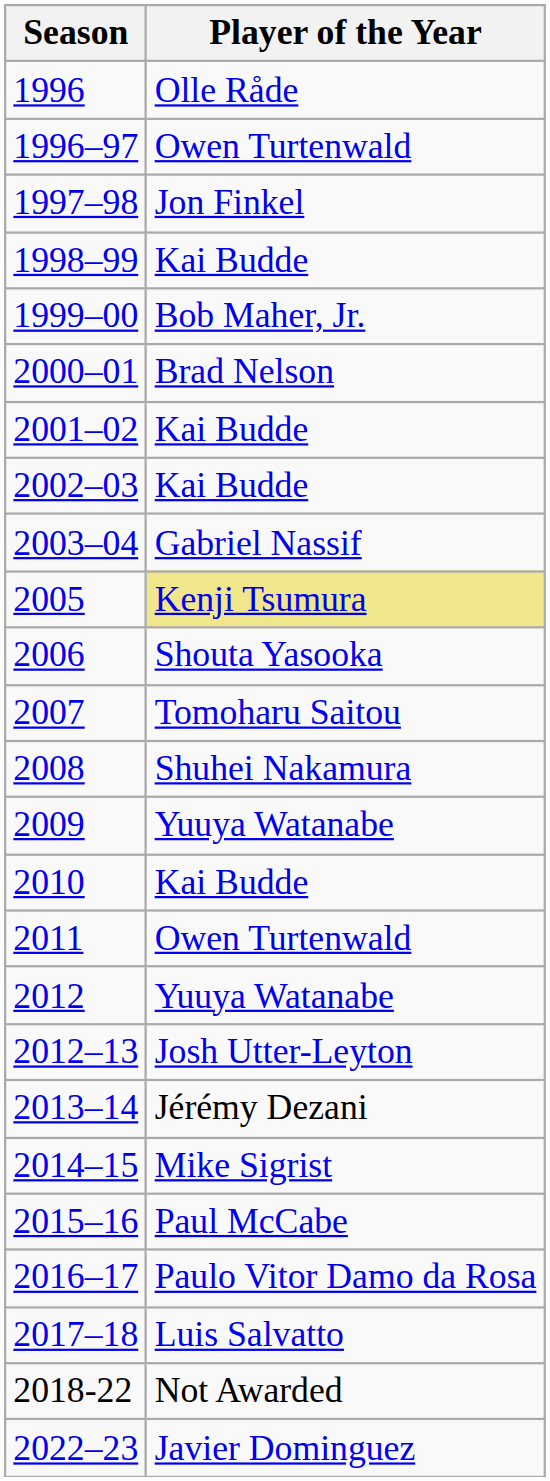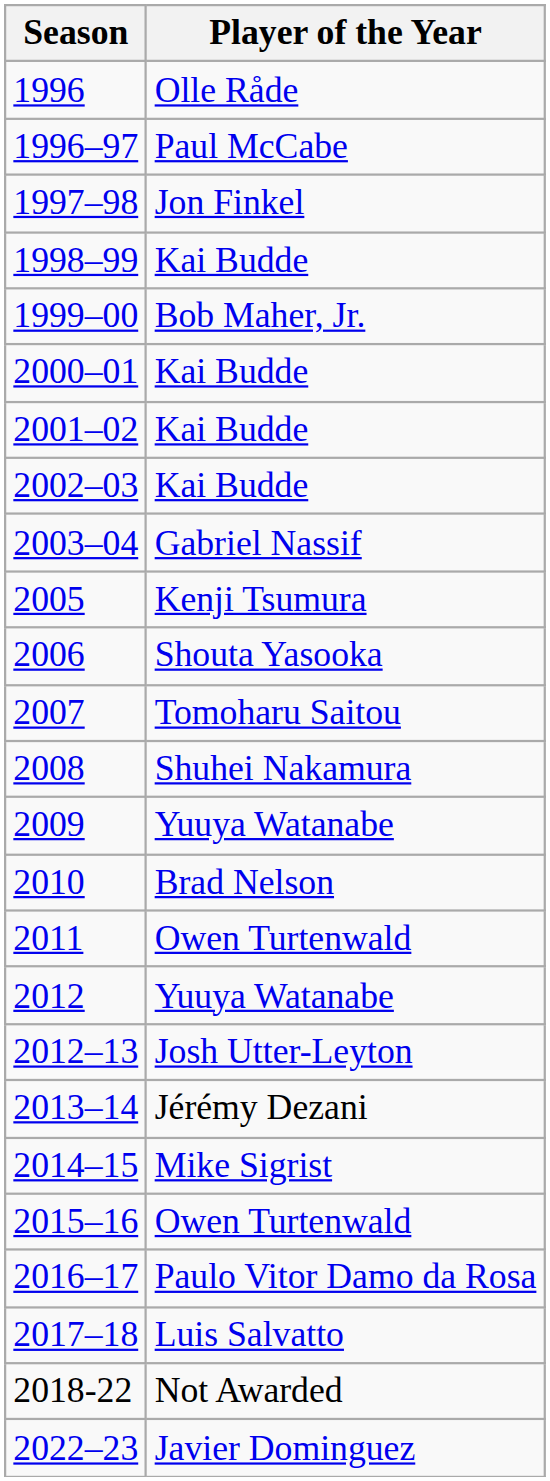(283, 145) Owen Turtenwald -> (251, 145) Paul McCabe
(244, 372) Brad Nelson -> (231, 372) Kai Budde
(261, 598) khaki background -> (261, 598) no background
(231, 881) Kai Budde -> (244, 881) Brad Nelson
(251, 1221) Paul McCabe -> (283, 1221) Owen Turtenwald
